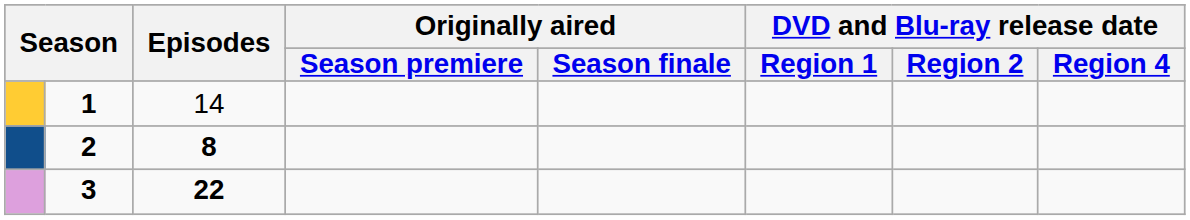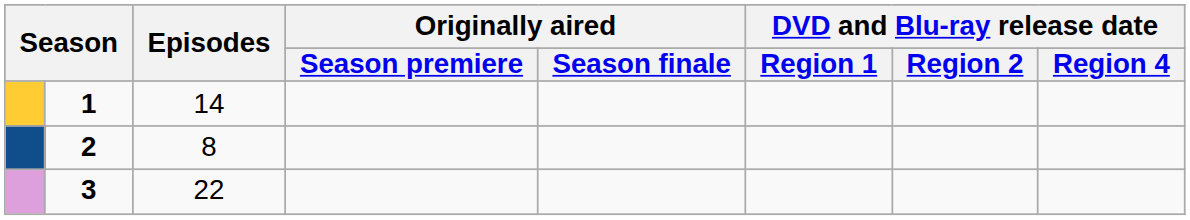(209, 147) bold -> (209, 147) normal
(209, 191) bold -> (209, 191) normal
